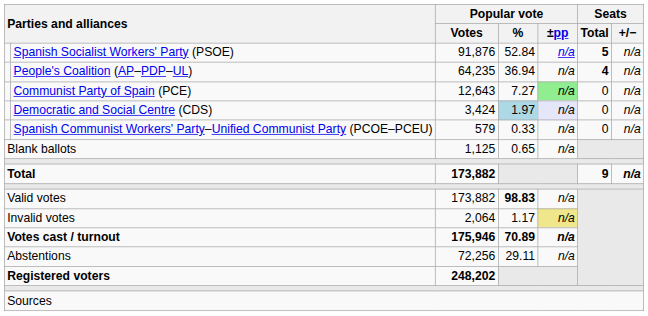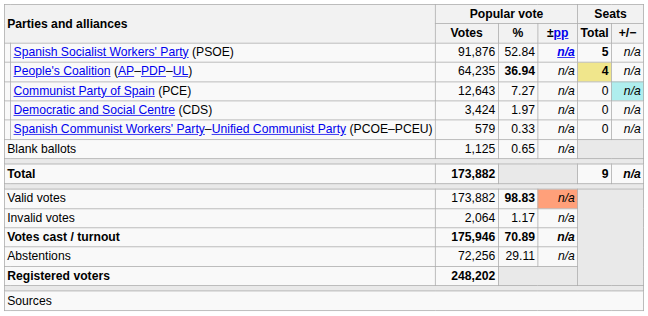(566, 52) normal -> (566, 52) bold
(520, 71) normal -> (520, 71) bold
(605, 71) no background -> (605, 71) khaki background
(566, 91) lightgreen background -> (566, 91) no background
(632, 91) no background -> (632, 91) paleturquoise background
(523, 110) lightblue background -> (523, 110) no background
(566, 110) lavender background -> (566, 110) no background
(566, 198) no background -> (566, 198) lightsalmon background
(566, 218) khaki background -> (566, 218) no background
